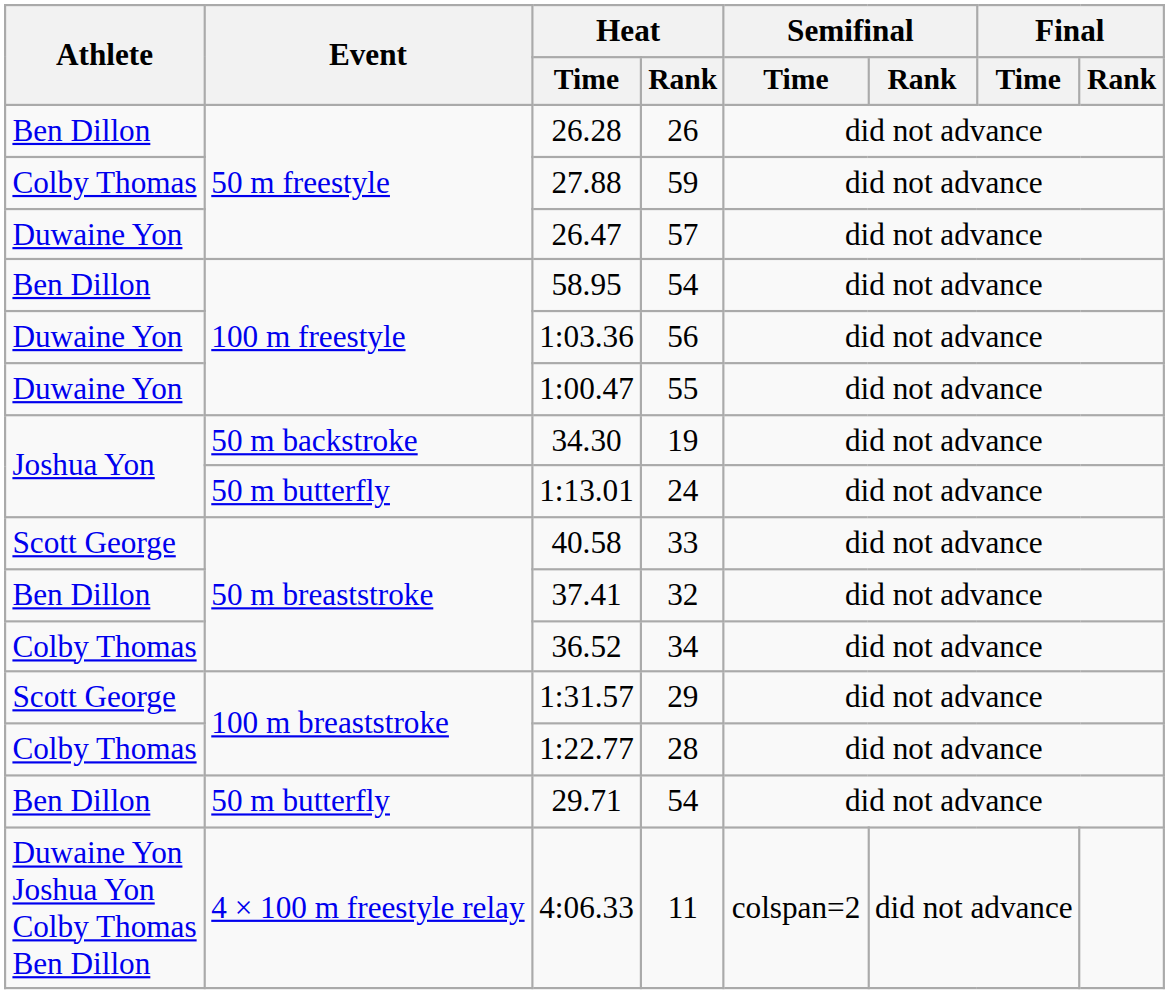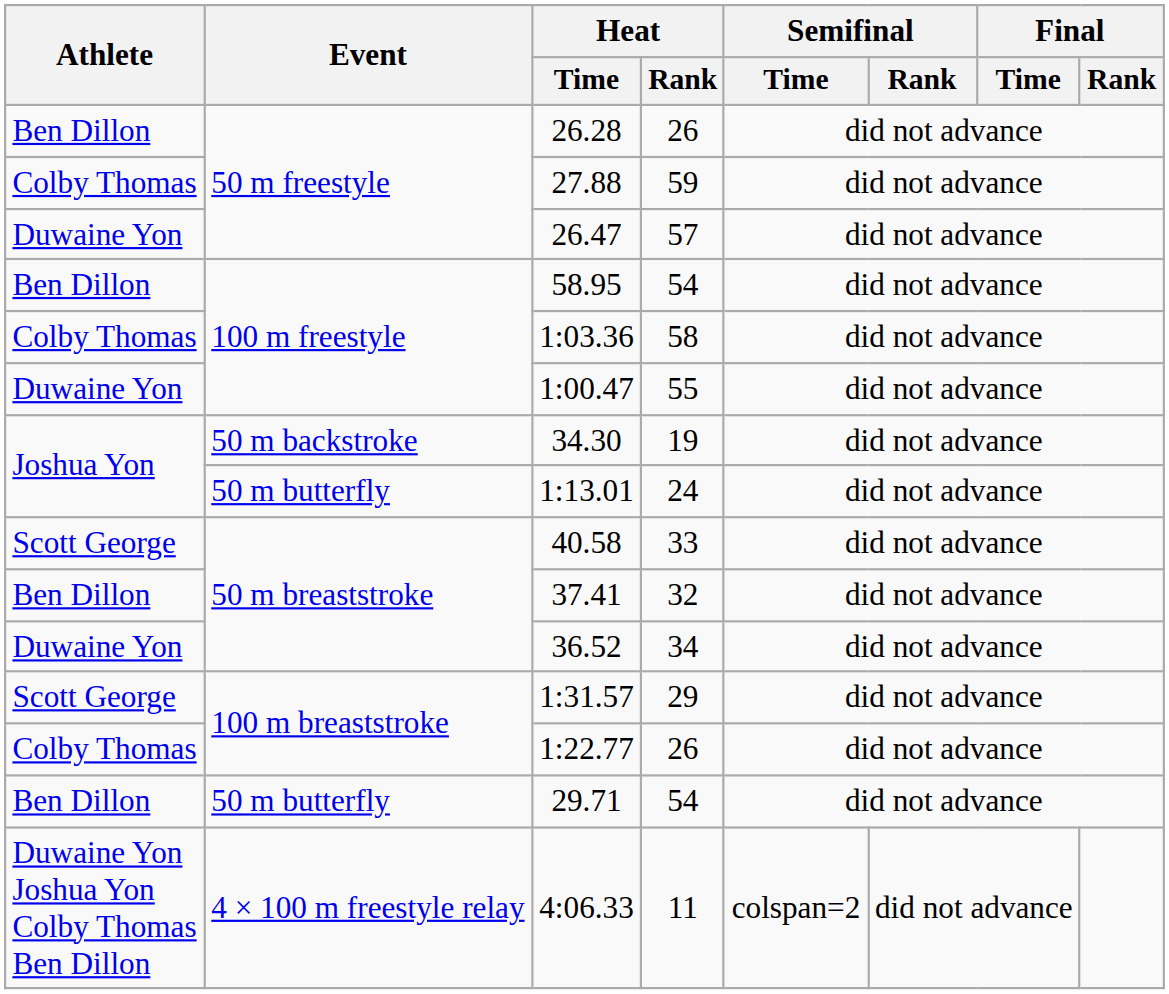(97, 337) Duwaine Yon -> (105, 337) Colby Thomas
(683, 337) 56 -> (683, 337) 58
(105, 646) Colby Thomas -> (97, 646) Duwaine Yon
(683, 749) 28 -> (683, 749) 26
